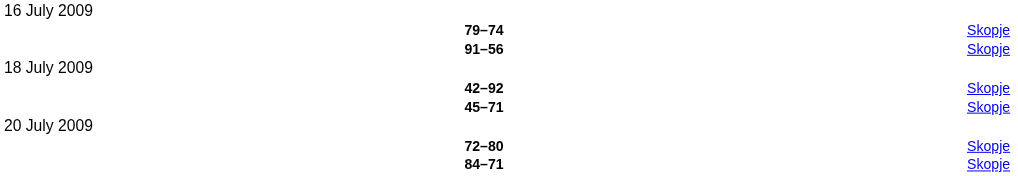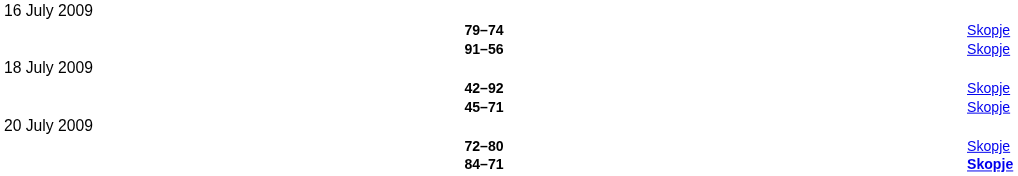(989, 165) normal -> (990, 165) bold
